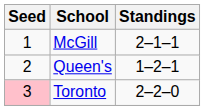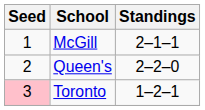(157, 67) 1–2–1 -> (157, 67) 2–2–0
(157, 92) 2–2–0 -> (157, 92) 1–2–1
